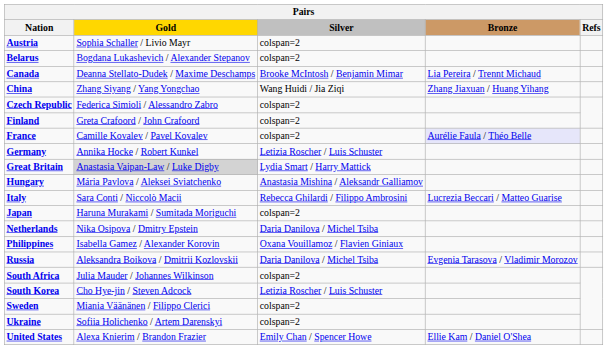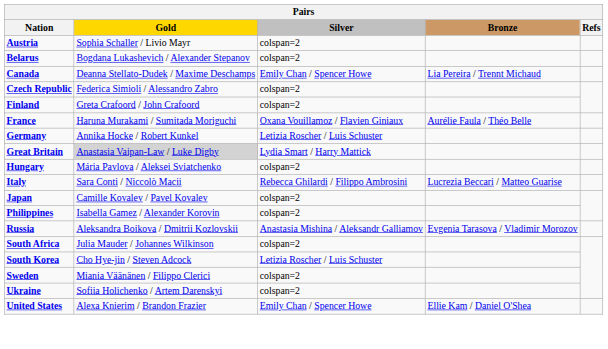(331, 74) Brooke McIntosh / Benjamin Mimar -> (316, 74) Emily Chan / Spencer Howe
- row: (19, 89)
(142, 136) Camille Kovalev / Pavel Kovalev -> (156, 120) Haruna Murakami / Sumitada Moriguchi
(280, 136) colspan=2 -> (331, 120) Oxana Vouillamoz / Flavien Giniaux
(479, 136) lavender background -> (479, 120) no background
(341, 182) Anastasia Mishina / Aleksandr Galliamov -> (280, 167) colspan=2
(156, 213) Haruna Murakami / Sumitada Moriguchi -> (142, 197) Camille Kovalev / Pavel Kovalev
- row: (32, 228)
(331, 244) Oxana Vouillamoz / Flavien Giniaux -> (280, 213) colspan=2
(319, 259) Daria Danilova / Michel Tsiba -> (341, 228) Anastasia Mishina / Aleksandr Galliamov
